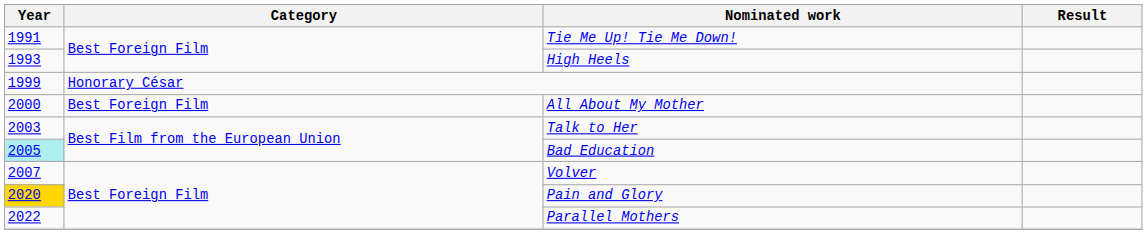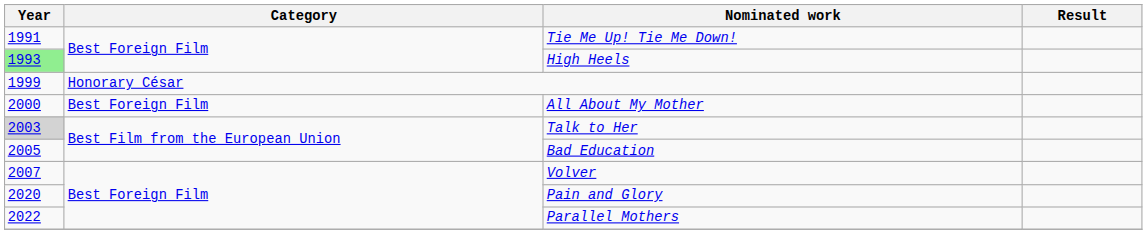(24, 61) no background -> (24, 61) lightgreen background
(24, 128) no background -> (24, 128) lightgrey background
(24, 151) paleturquoise background -> (24, 151) no background
(24, 195) gold background -> (24, 195) no background
